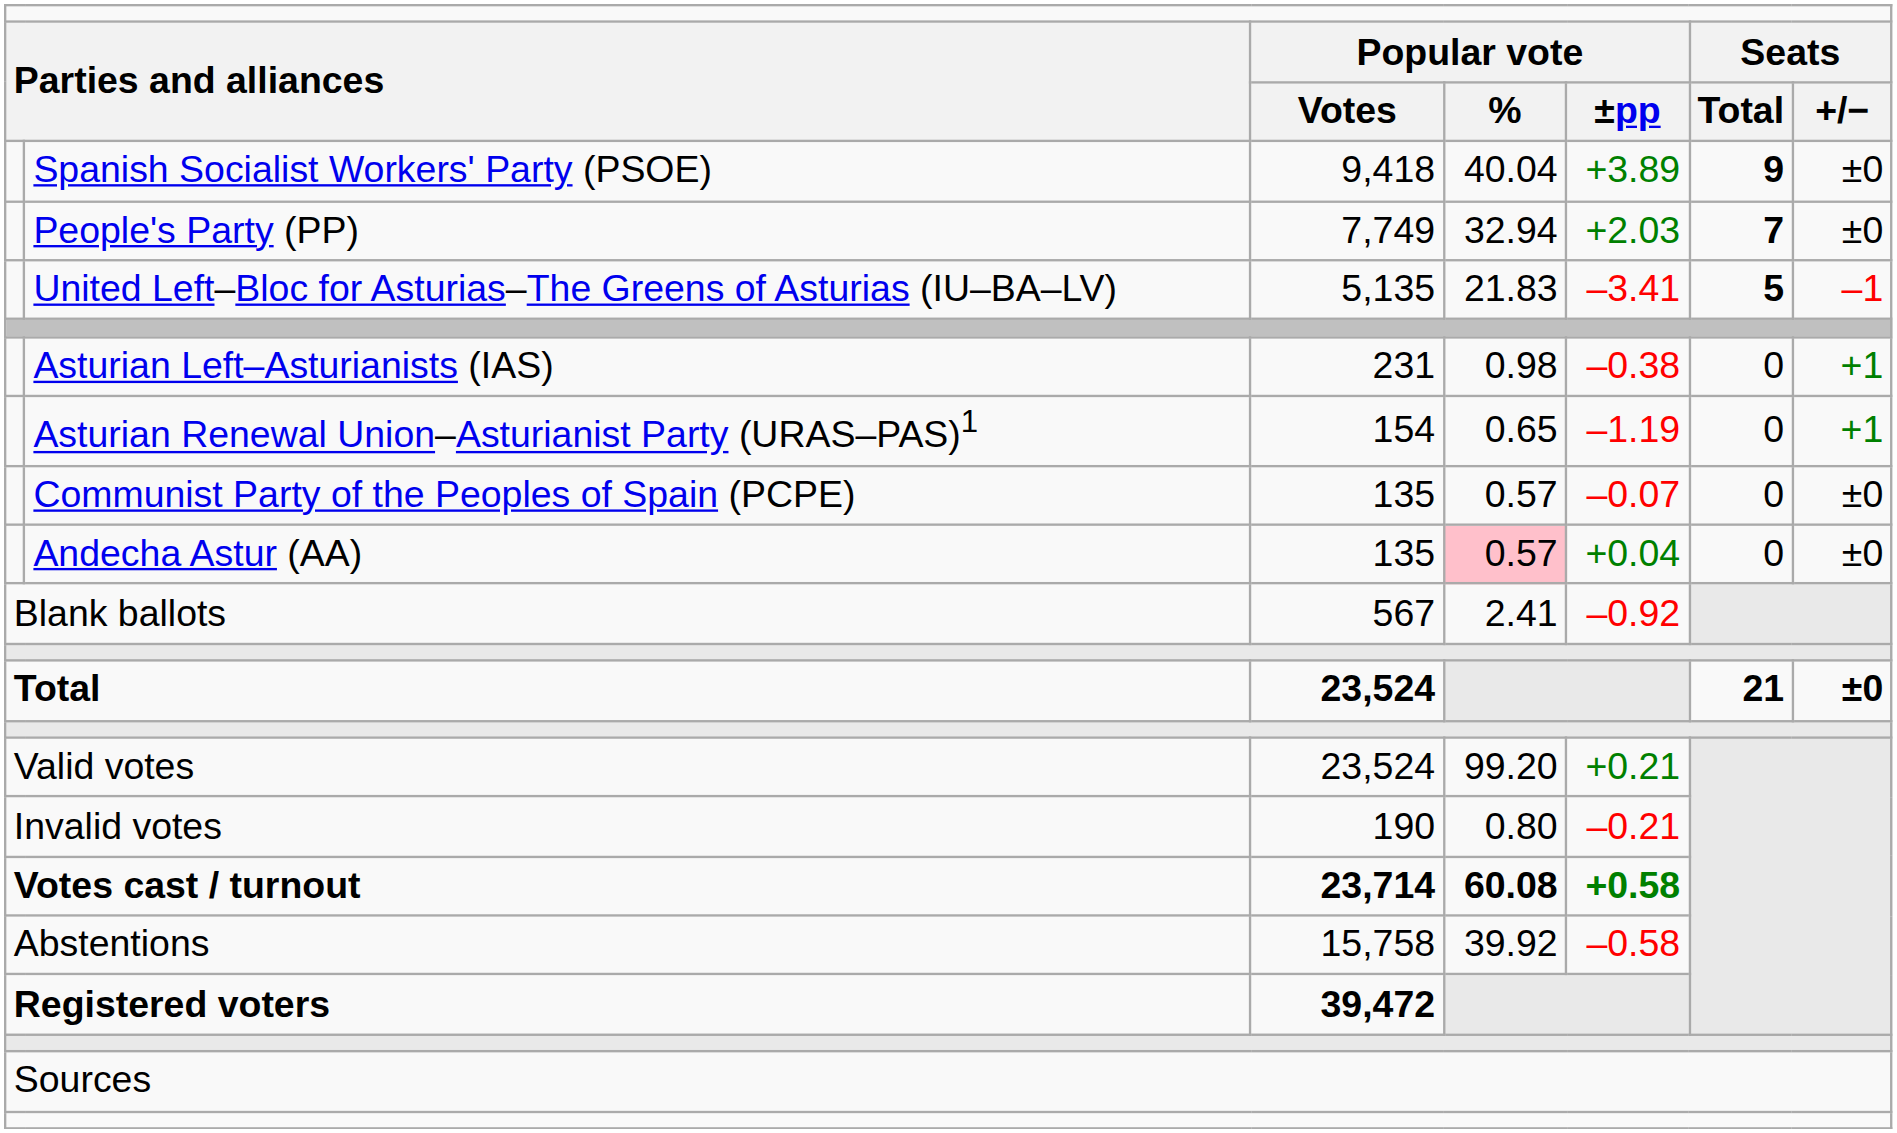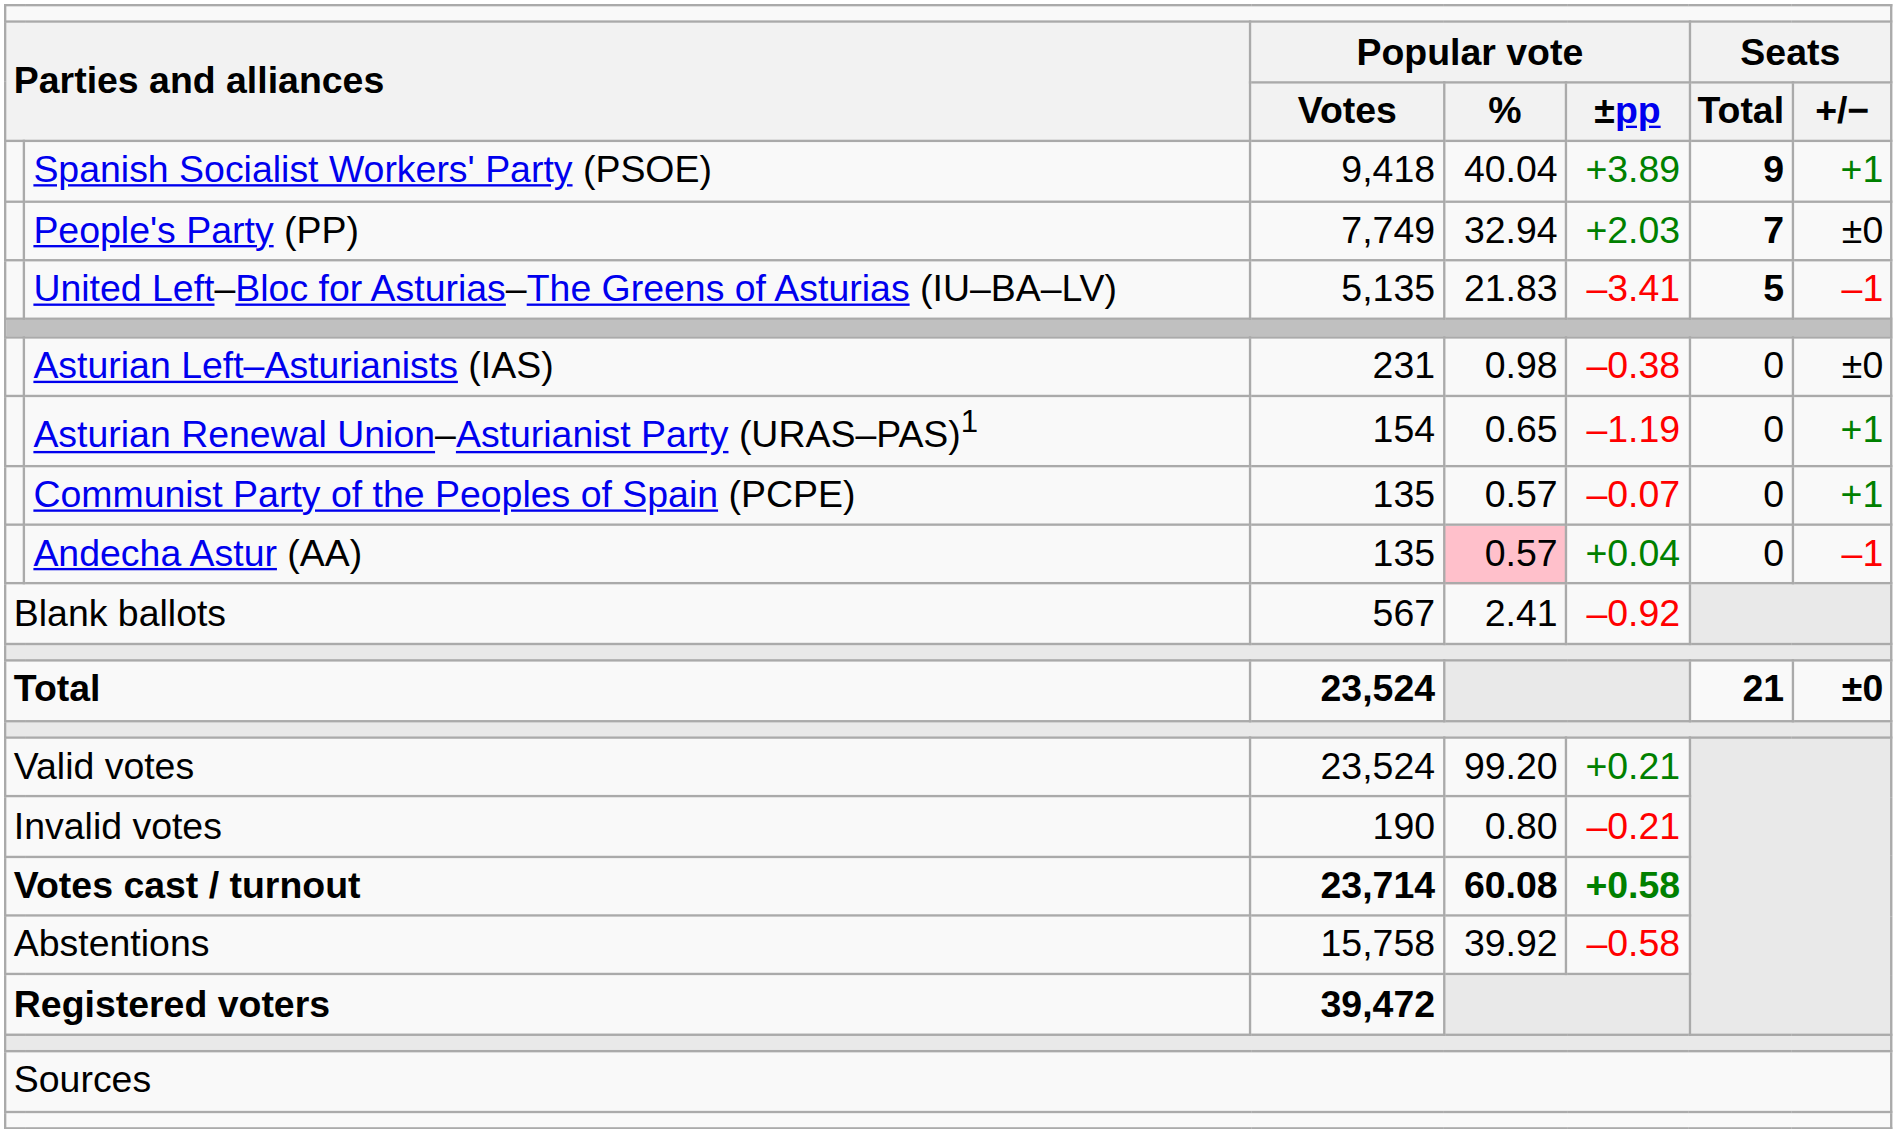(1863, 170) ±0 -> (1862, 170) +1
(1862, 365) +1 -> (1863, 365) ±0
(1863, 494) ±0 -> (1862, 494) +1
(1863, 553) ±0 -> (1862, 553) –1
